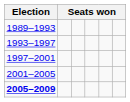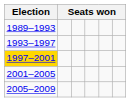(31, 58) no background -> (31, 58) gold background
(31, 89) bold -> (31, 89) normal
